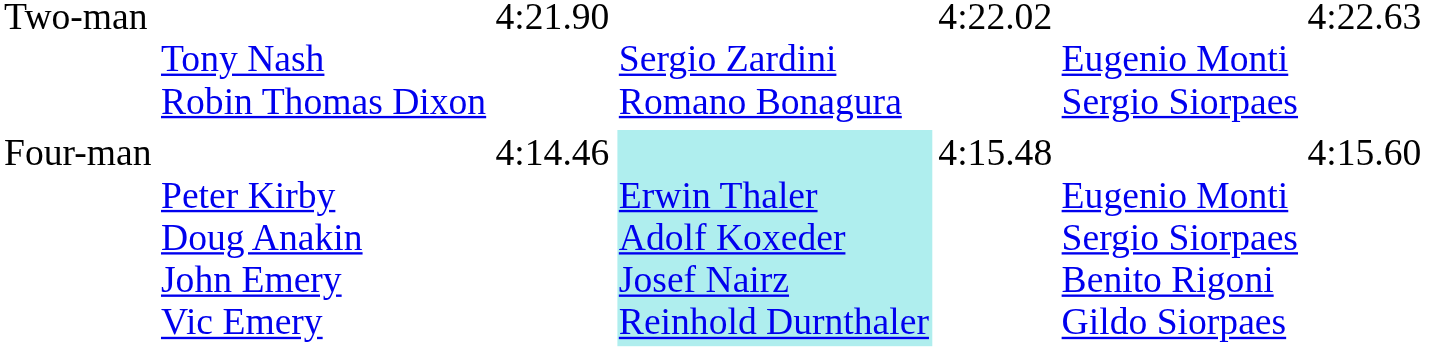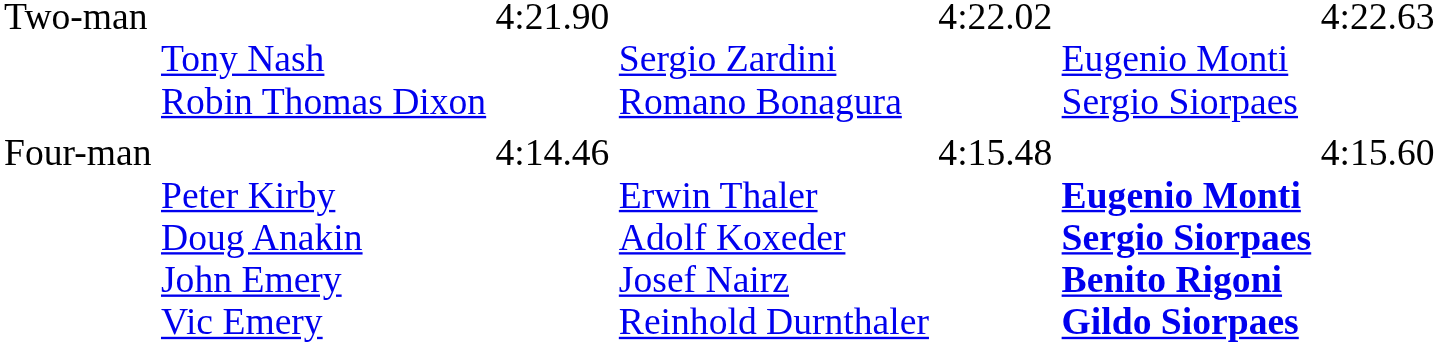(774, 258) paleturquoise background -> (774, 258) no background
(1180, 258) normal -> (1186, 258) bold
